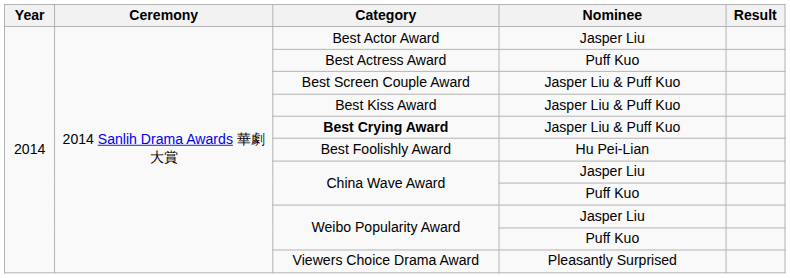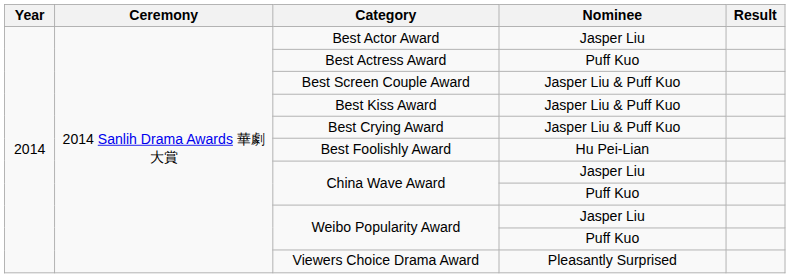(386, 127) bold -> (386, 127) normal
